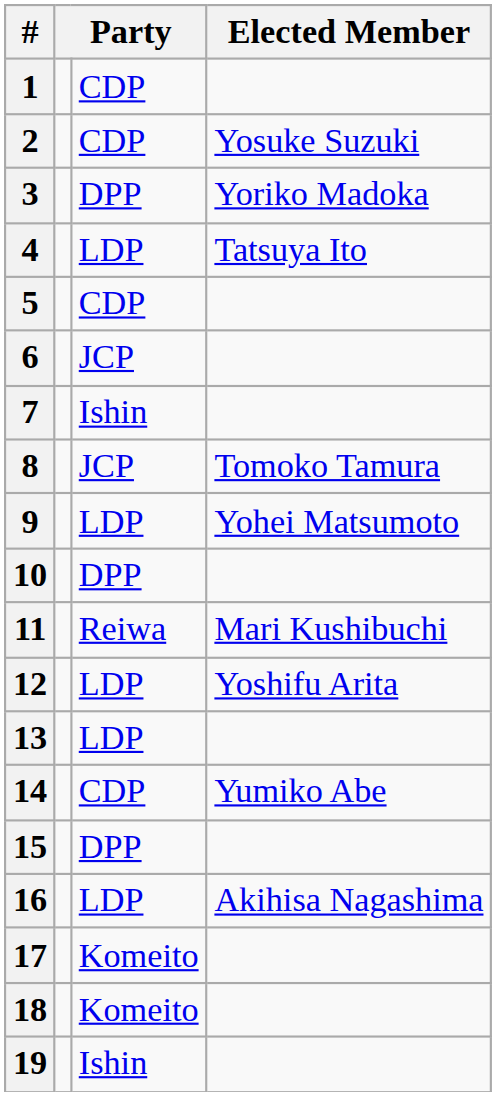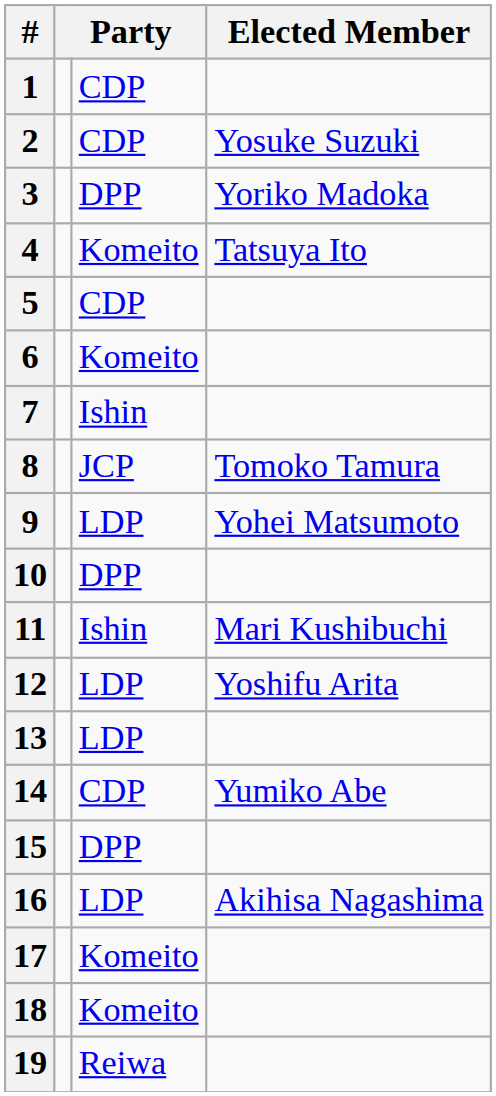(111, 248) LDP -> (139, 248) Komeito
(106, 357) JCP -> (139, 357) Komeito
(123, 628) Reiwa -> (113, 628) Ishin
(113, 1063) Ishin -> (123, 1063) Reiwa
